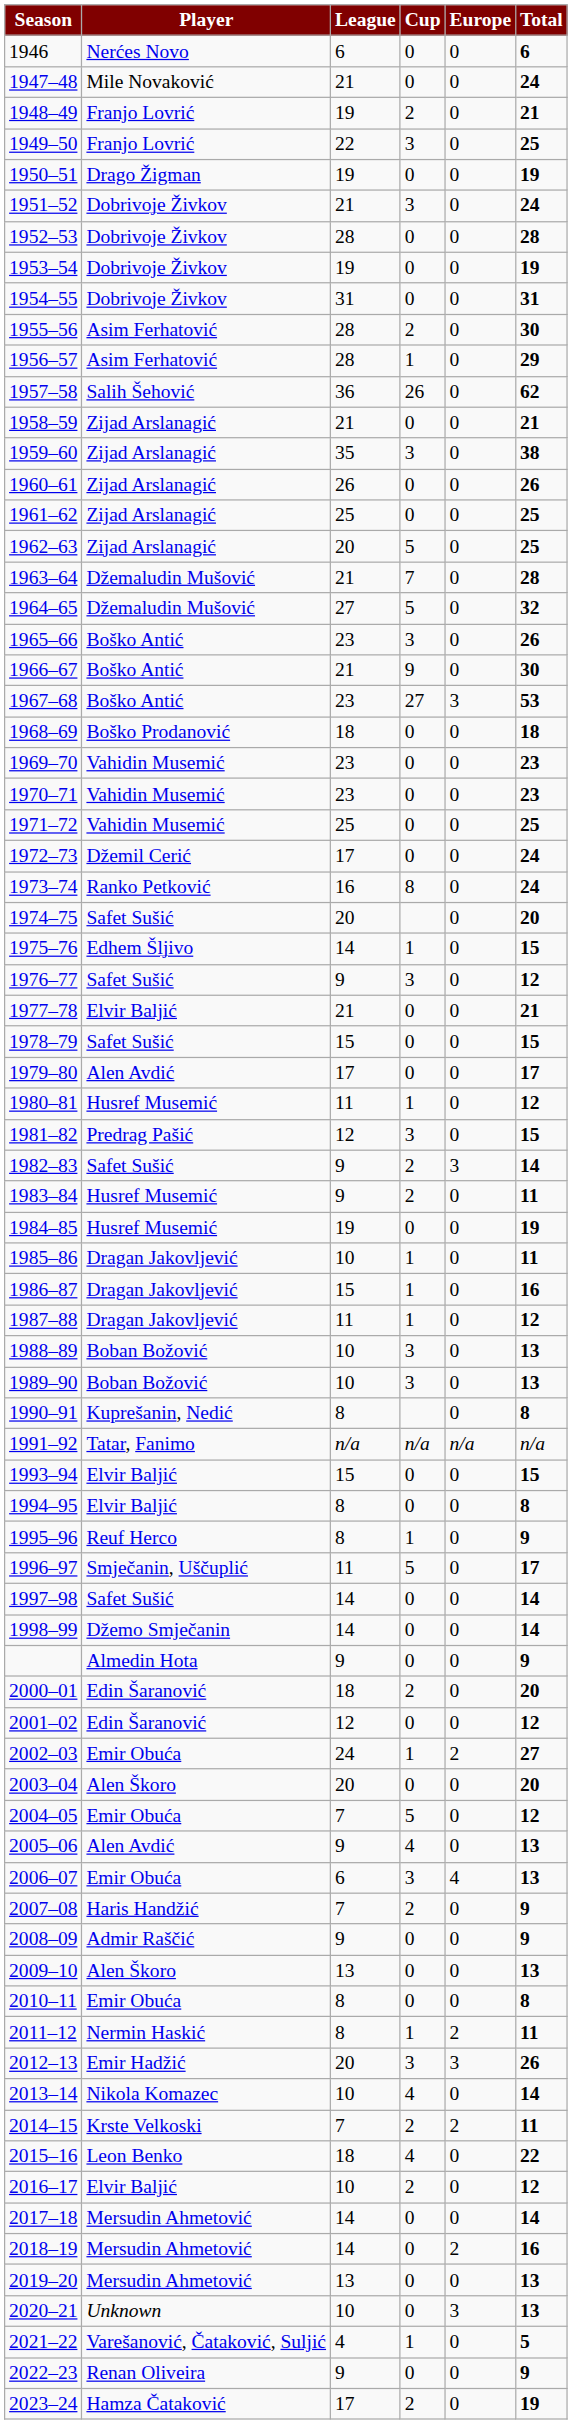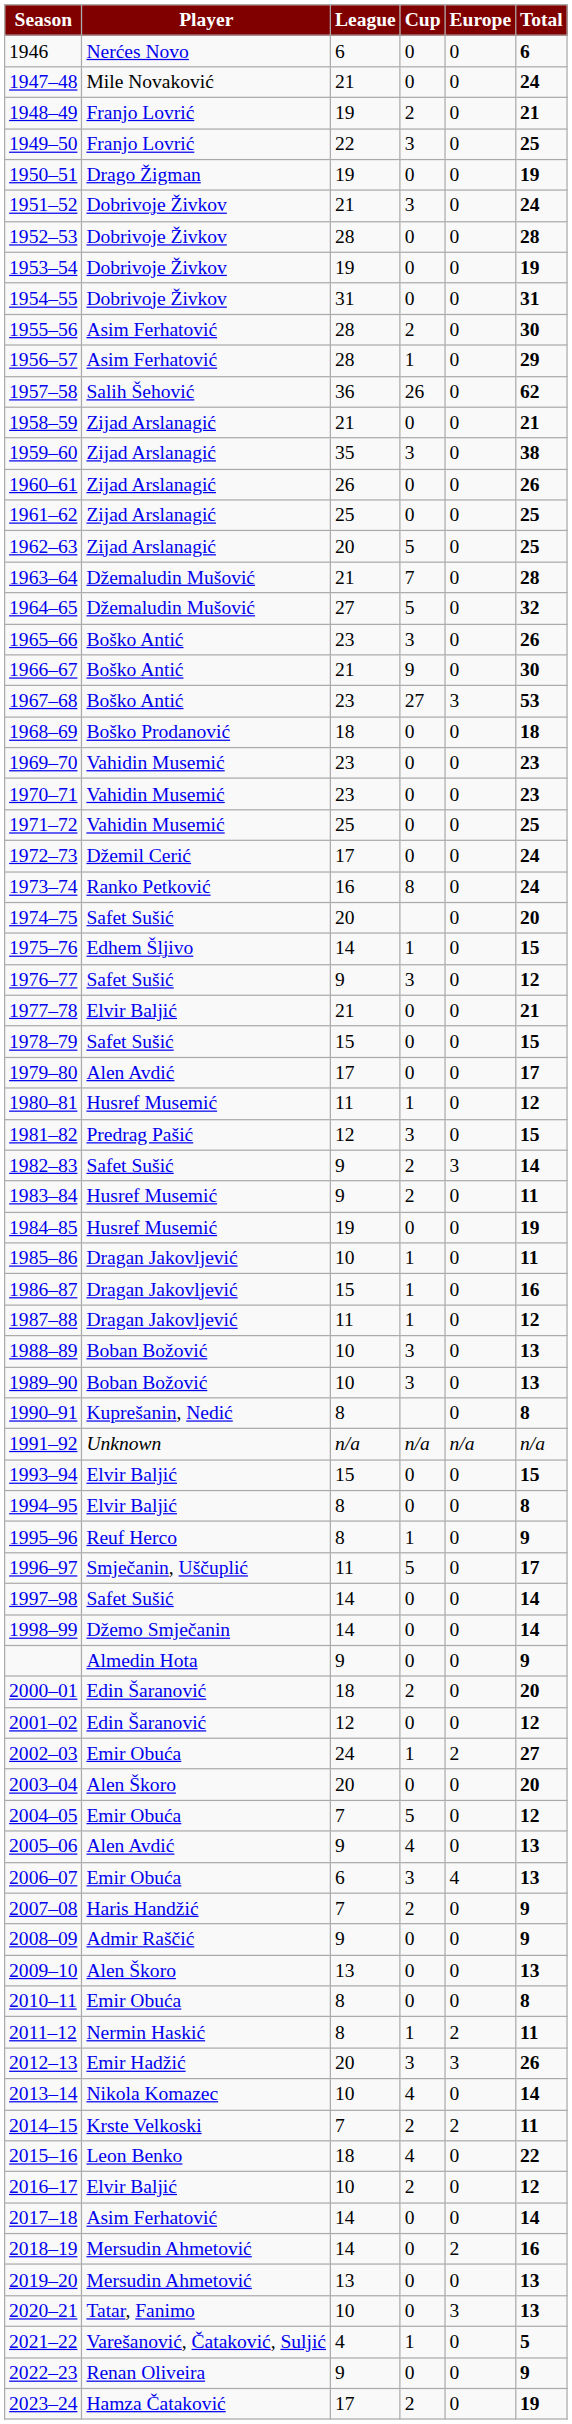(141, 1444) Tatar, Fanimo -> (124, 1444) Unknown
(169, 2217) Mersudin Ahmetović -> (152, 2217) Asim Ferhatović
(124, 2310) Unknown -> (141, 2310) Tatar, Fanimo
